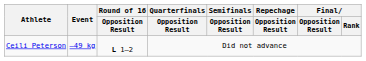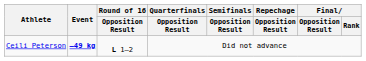(82, 45) normal -> (82, 45) bold
